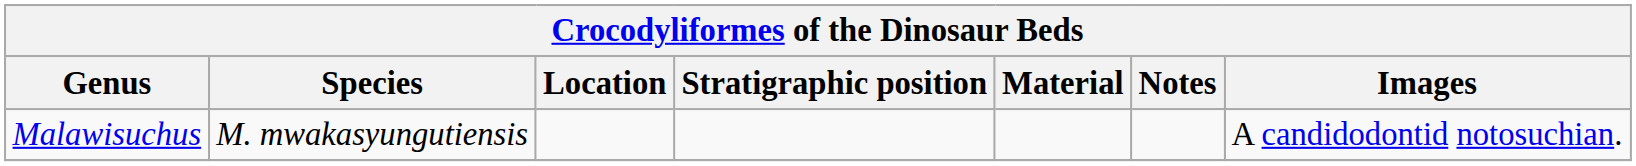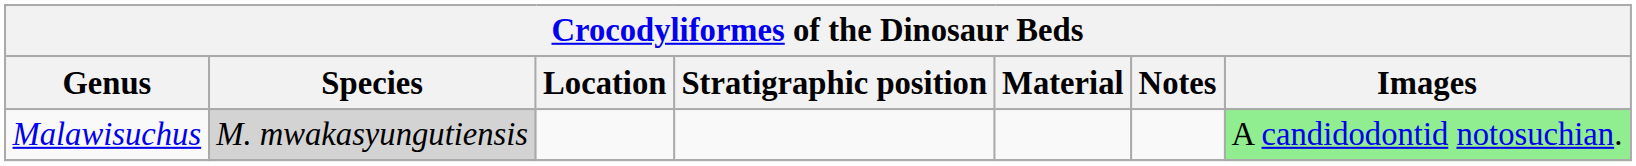(372, 133) no background -> (372, 133) lightgrey background
(1427, 133) no background -> (1427, 133) lightgreen background
